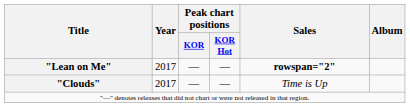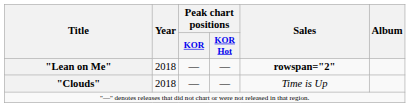(165, 66) 2017 -> (165, 66) 2018
(165, 83) 2017 -> (165, 83) 2018
